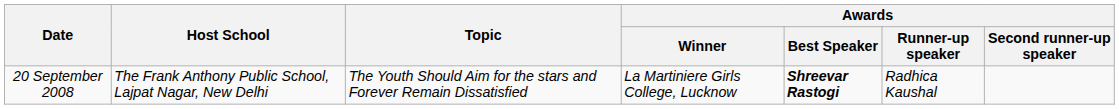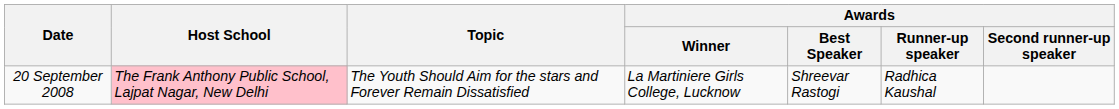(222, 84) no background -> (222, 84) pink background
(817, 84) bold -> (820, 84) normal
